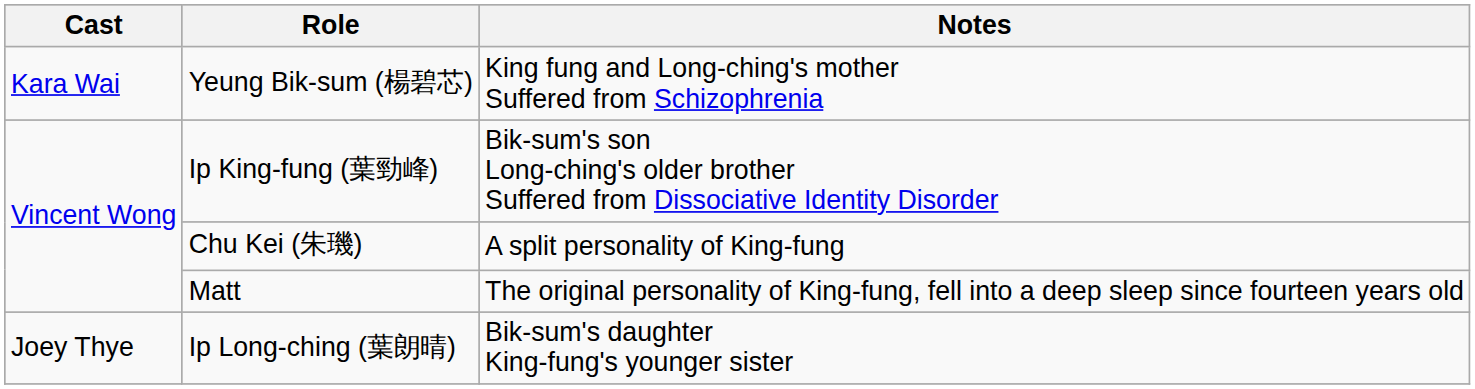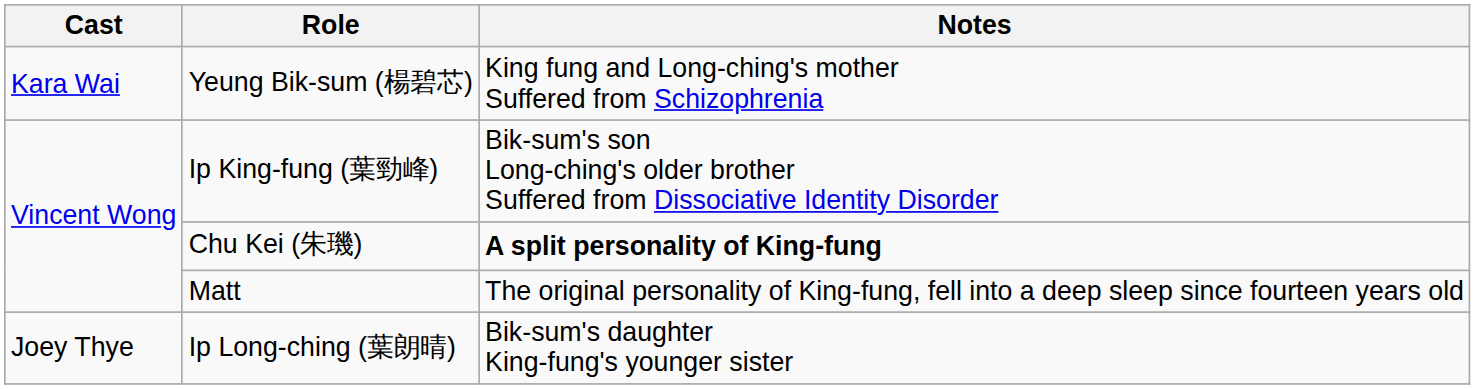(665, 245) normal -> (684, 245) bold
